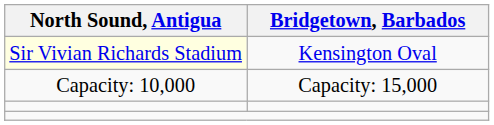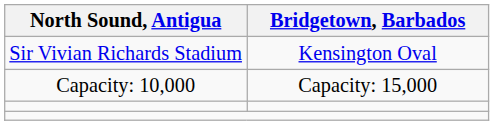(126, 52) lightyellow background -> (126, 52) no background
